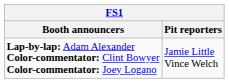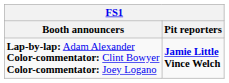(191, 58) normal -> (192, 58) bold
